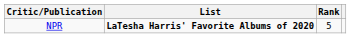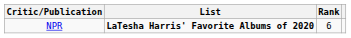(329, 26) 5 -> (329, 26) 6
